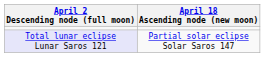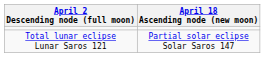(71, 41) lavender background -> (71, 41) no background
